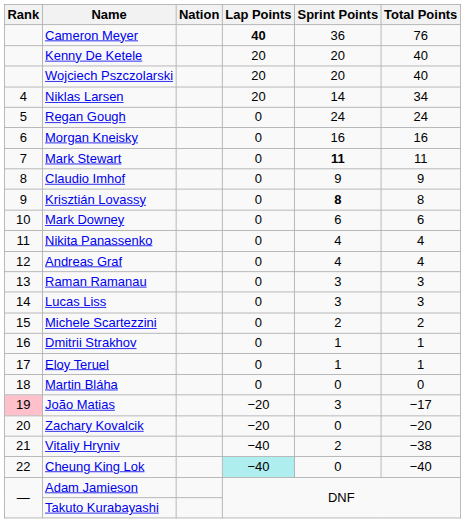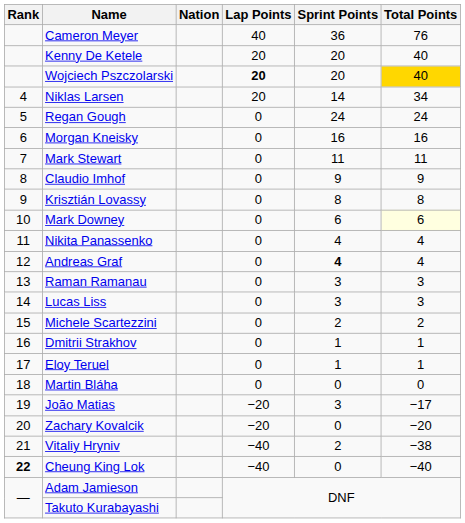(258, 35) bold -> (258, 35) normal
(258, 76) normal -> (258, 76) bold
(421, 76) no background -> (421, 76) gold background
(338, 158) bold -> (338, 158) normal
(338, 199) bold -> (338, 199) normal
(421, 220) no background -> (421, 220) lightyellow background
(338, 261) normal -> (338, 261) bold
(23, 405) pink background -> (23, 405) no background
(23, 466) normal -> (23, 466) bold
(258, 466) paleturquoise background -> (258, 466) no background
